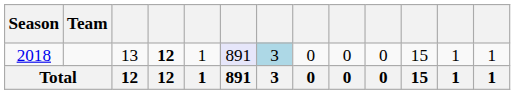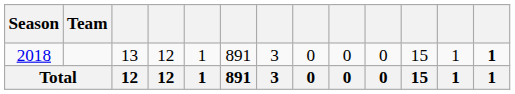(166, 54) bold -> (166, 54) normal
(238, 54) lavender background -> (238, 54) no background
(274, 54) lightblue background -> (274, 54) no background
(492, 54) normal -> (492, 54) bold
